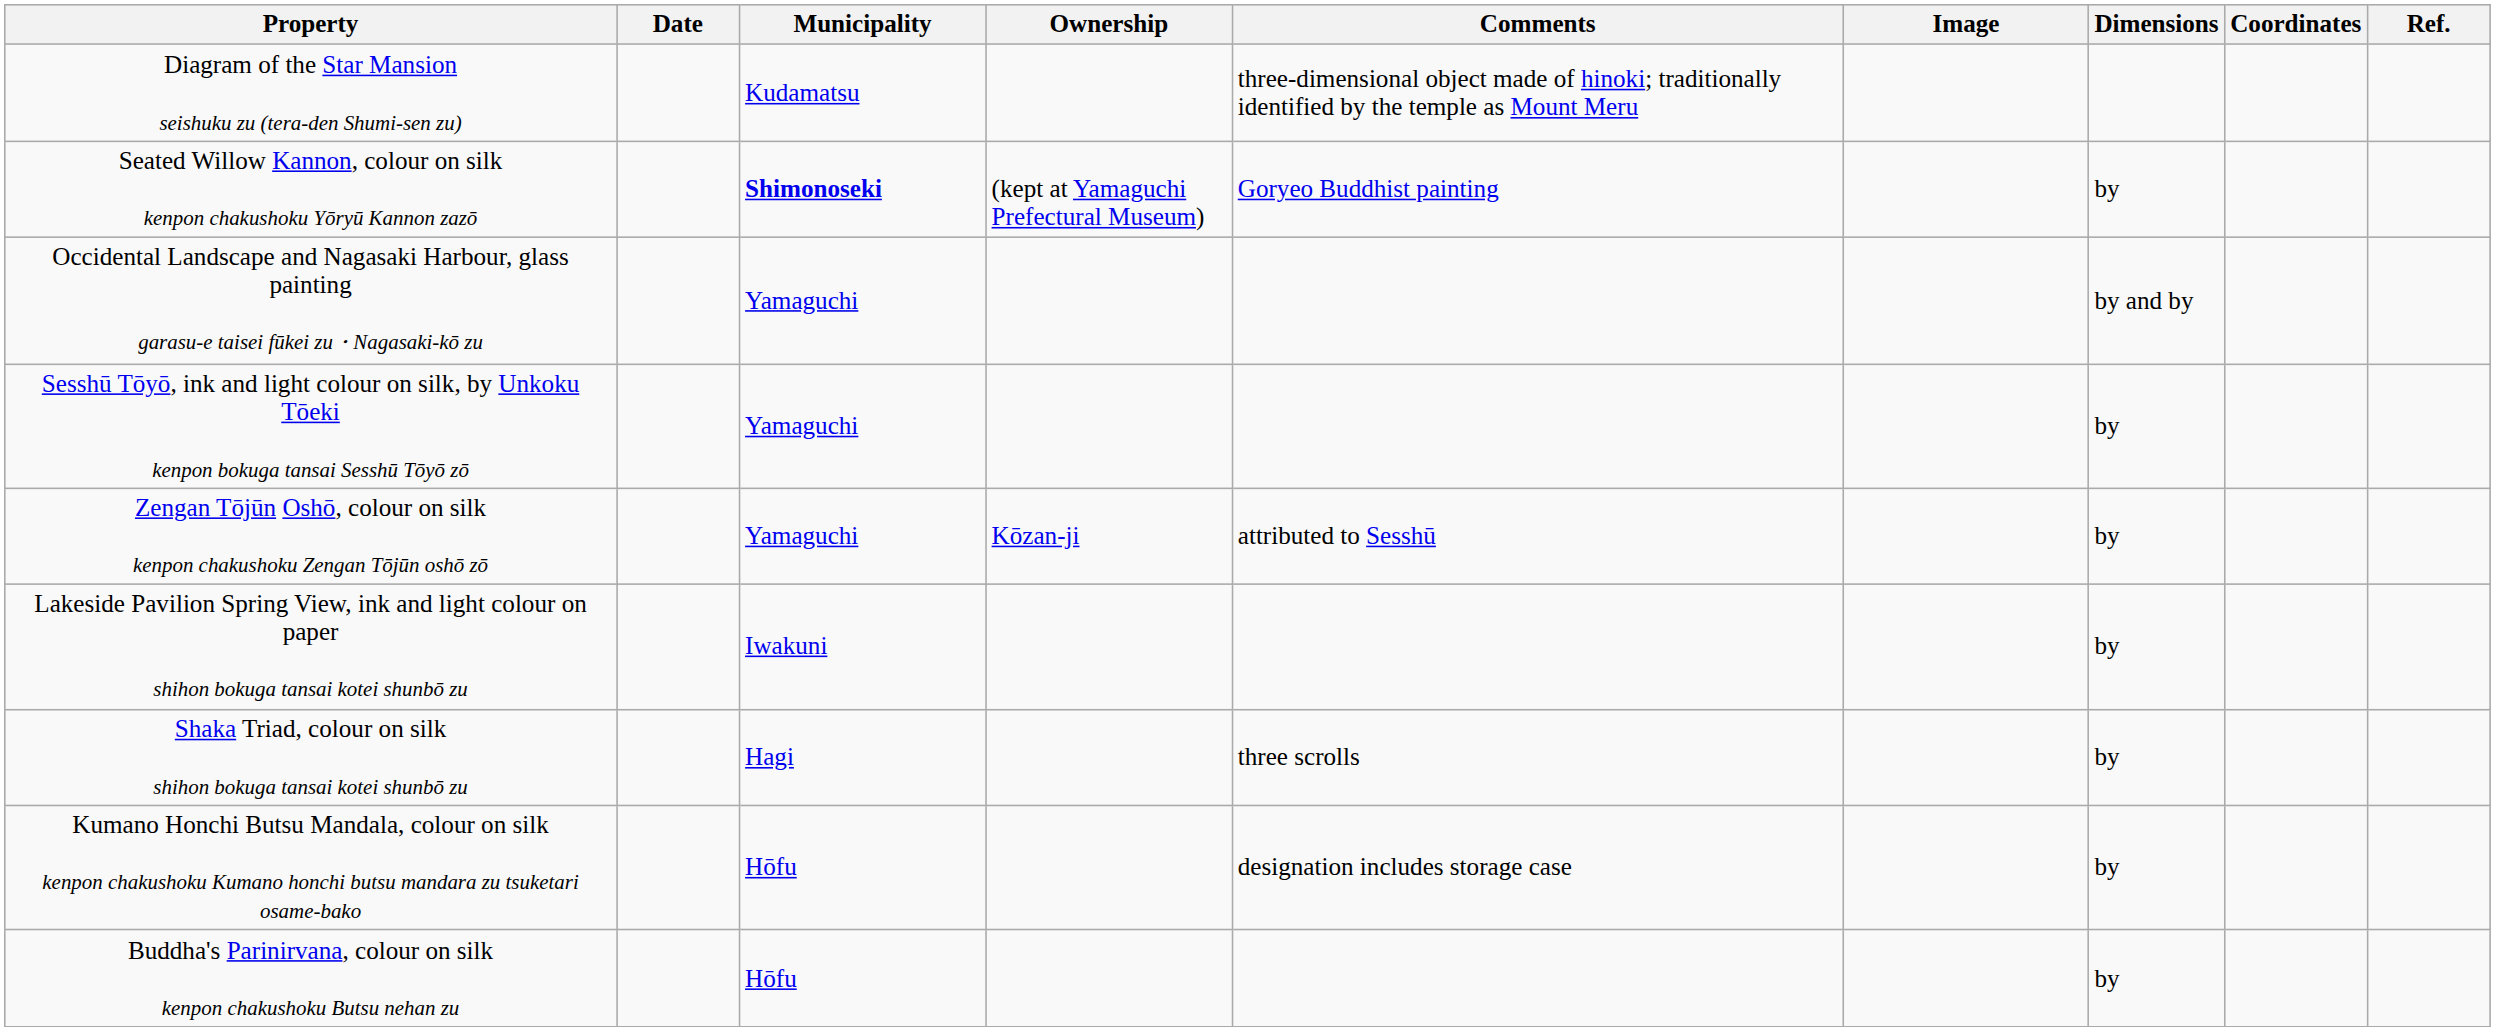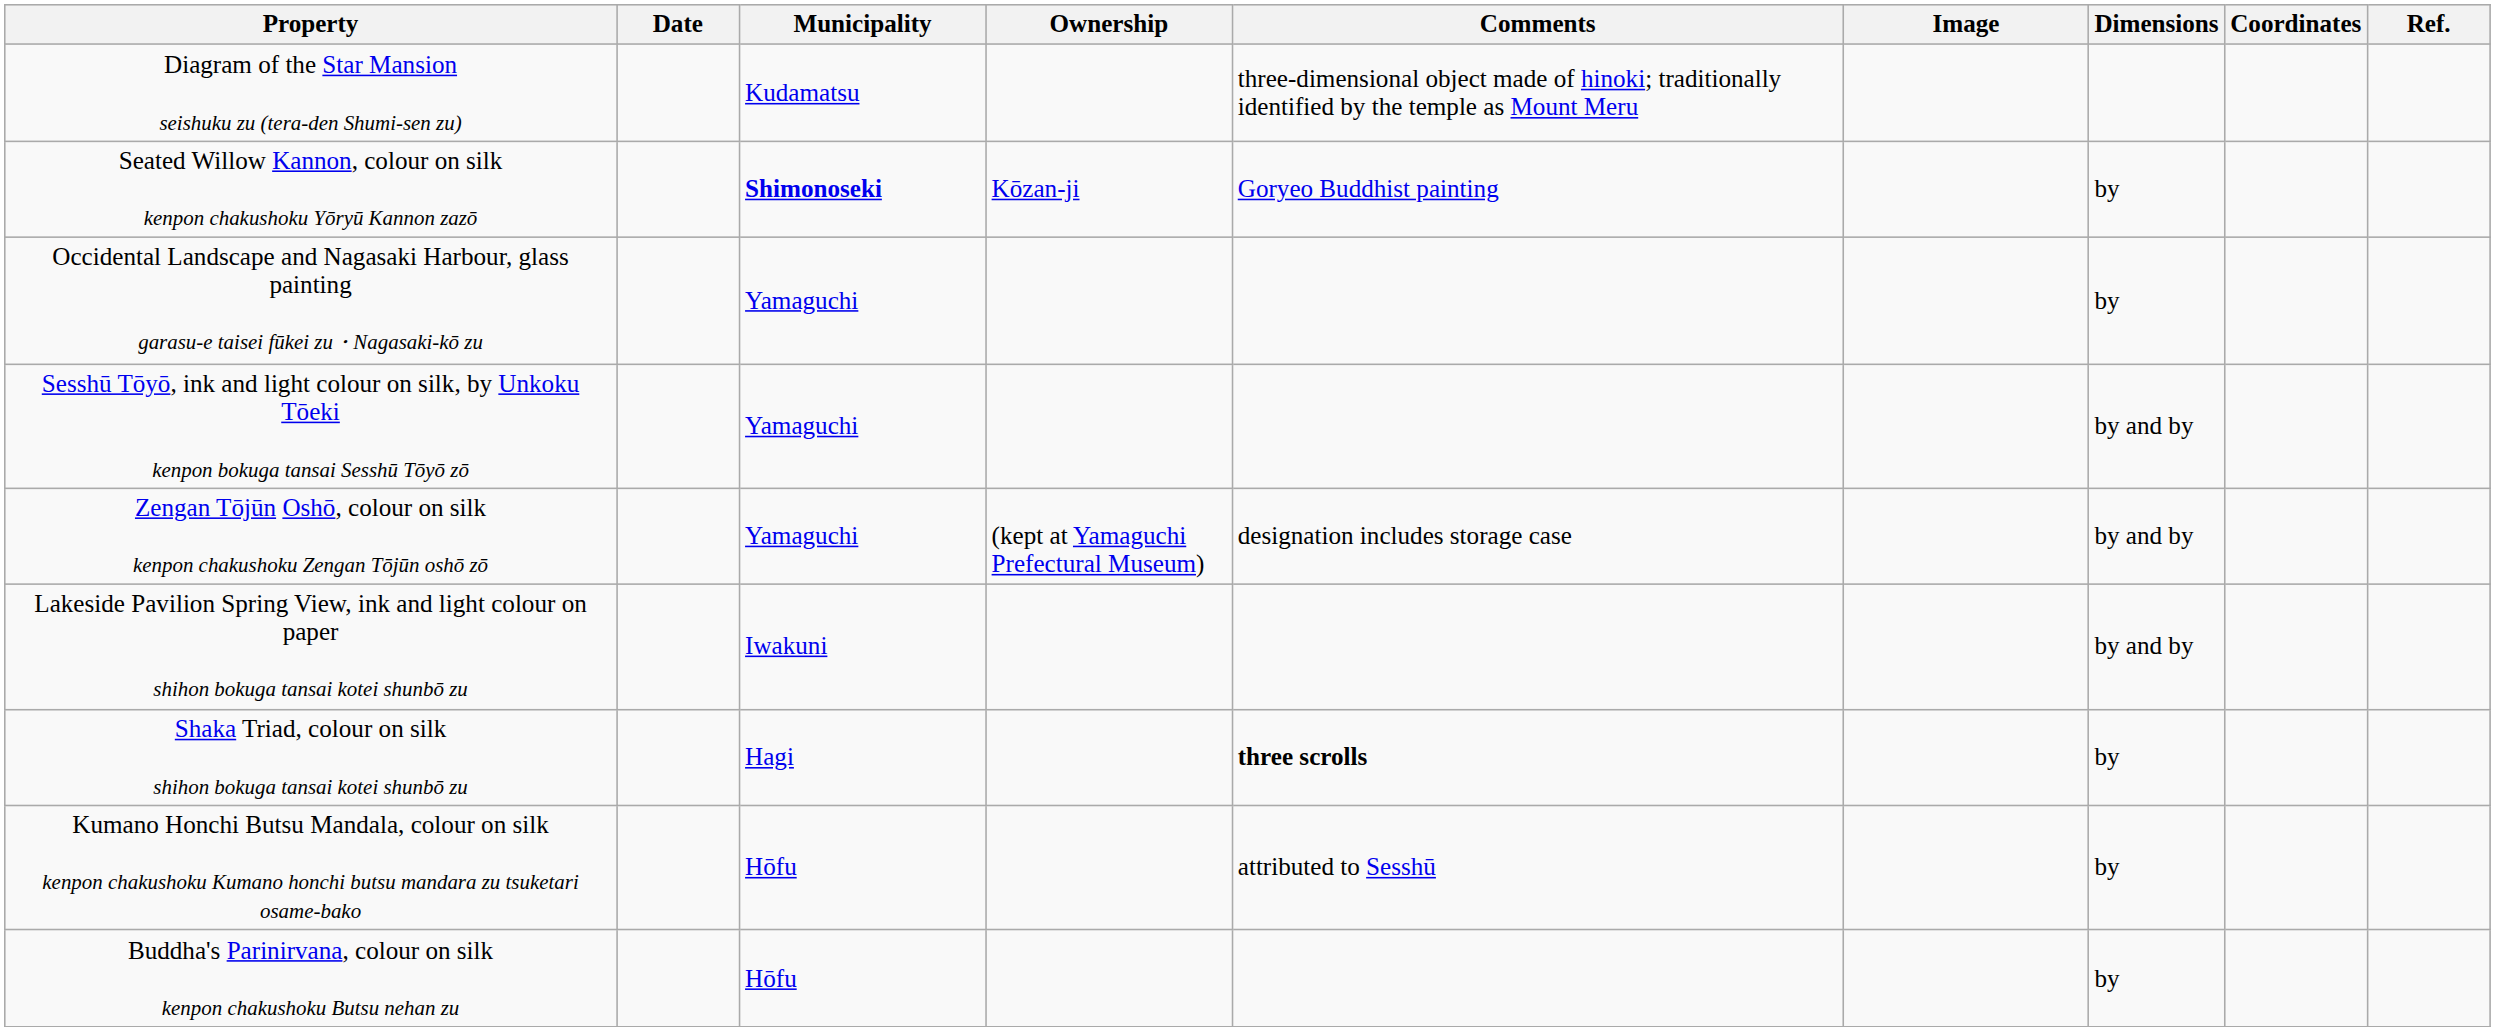(1098, 203) (kept at Yamaguchi Prefectural Museum) -> (1036, 188) Kōzan-ji
(2144, 300) by and by -> (2107, 300) by
(2107, 425) by -> (2144, 425) by and by
(1036, 536) Kōzan-ji -> (1098, 550) (kept at Yamaguchi Prefectural Museum)
(1337, 536) attributed to Sesshū -> (1405, 536) designation includes storage case
(2107, 536) by -> (2144, 536) by and by
(2107, 646) by -> (2144, 646) by and by
(1299, 757) normal -> (1303, 757) bold
(1405, 867) designation includes storage case -> (1337, 867) attributed to Sesshū
